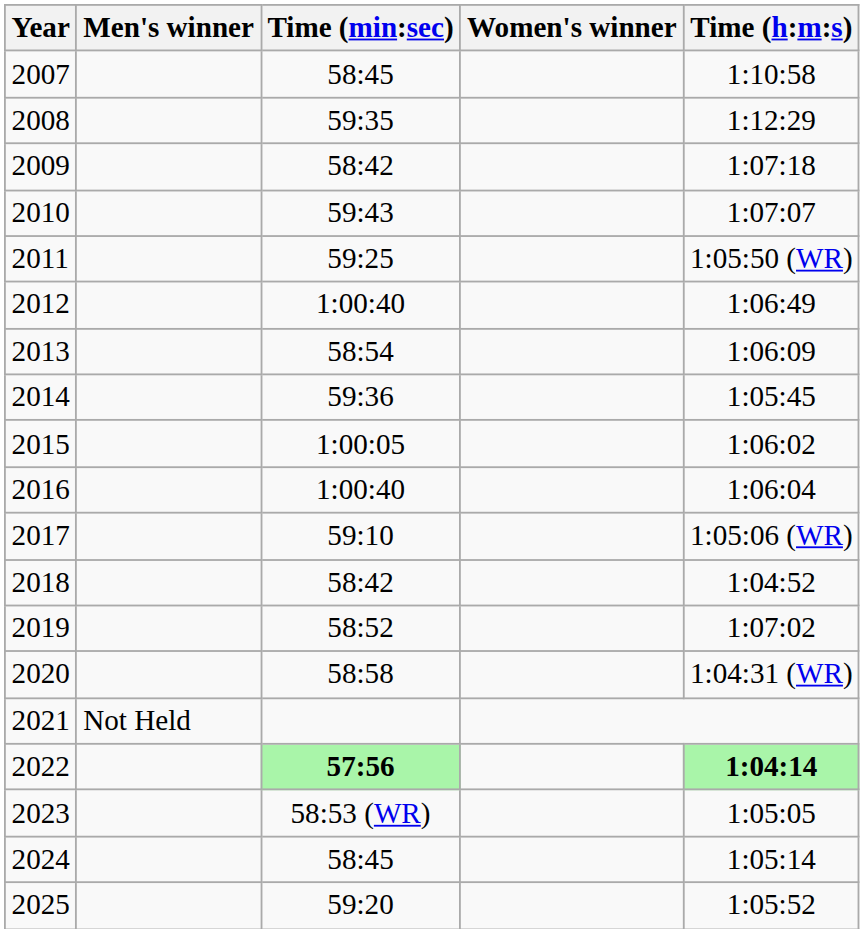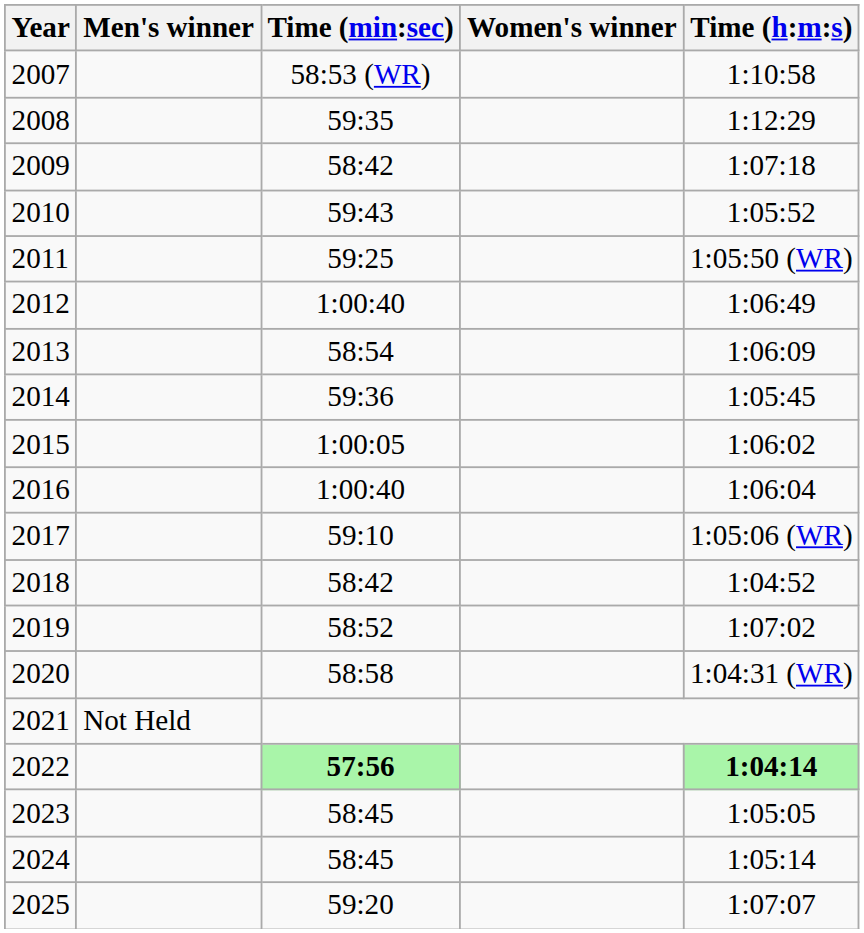(361, 73) 58:45 -> (361, 73) 58:53 (WR)
(771, 212) 1:07:07 -> (771, 212) 1:05:52
(361, 812) 58:53 (WR) -> (361, 812) 58:45
(771, 905) 1:05:52 -> (771, 905) 1:07:07
